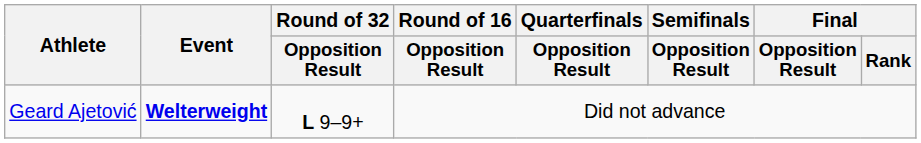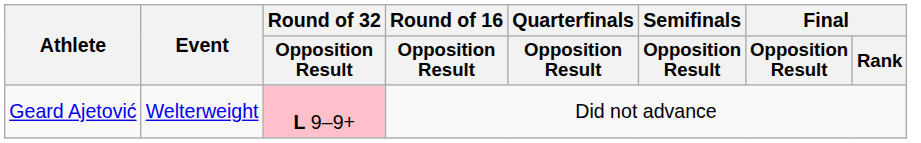(206, 112) bold -> (202, 112) normal
(333, 123) no background -> (324, 123) pink background
